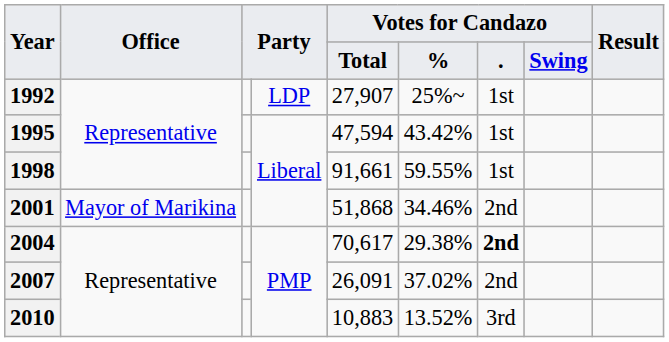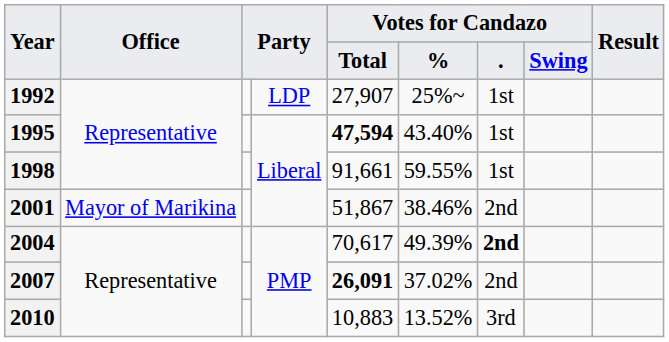(363, 133) normal -> (363, 133) bold
(438, 133) 43.42% -> (438, 133) 43.40%
(363, 207) 51,868 -> (363, 207) 51,867
(438, 207) 34.46% -> (438, 207) 38.46%
(438, 244) 29.38% -> (438, 244) 49.39%
(363, 280) normal -> (363, 280) bold
